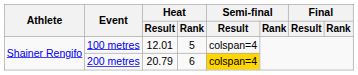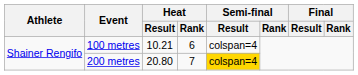(160, 45) 12.01 -> (160, 45) 10.21
(192, 45) 5 -> (192, 45) 6
(160, 62) 20.79 -> (160, 62) 20.80
(192, 62) 6 -> (192, 62) 7
